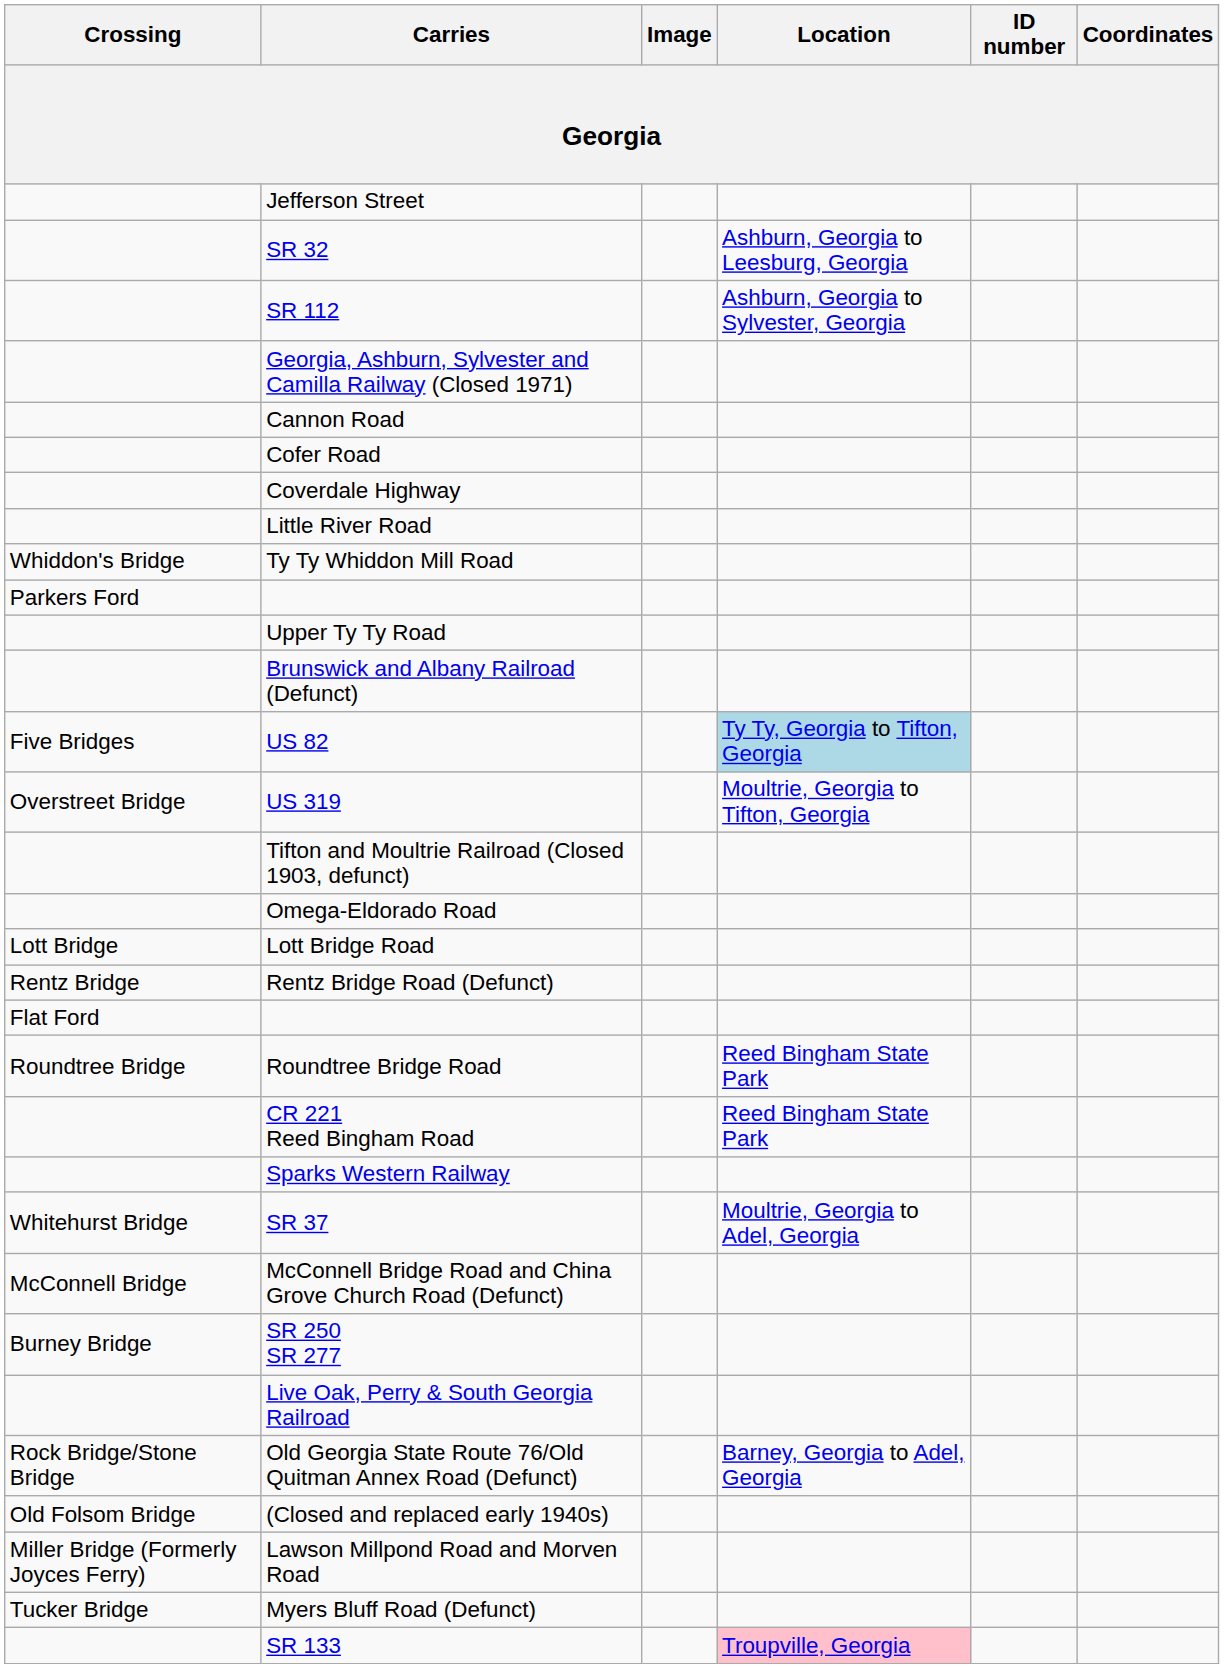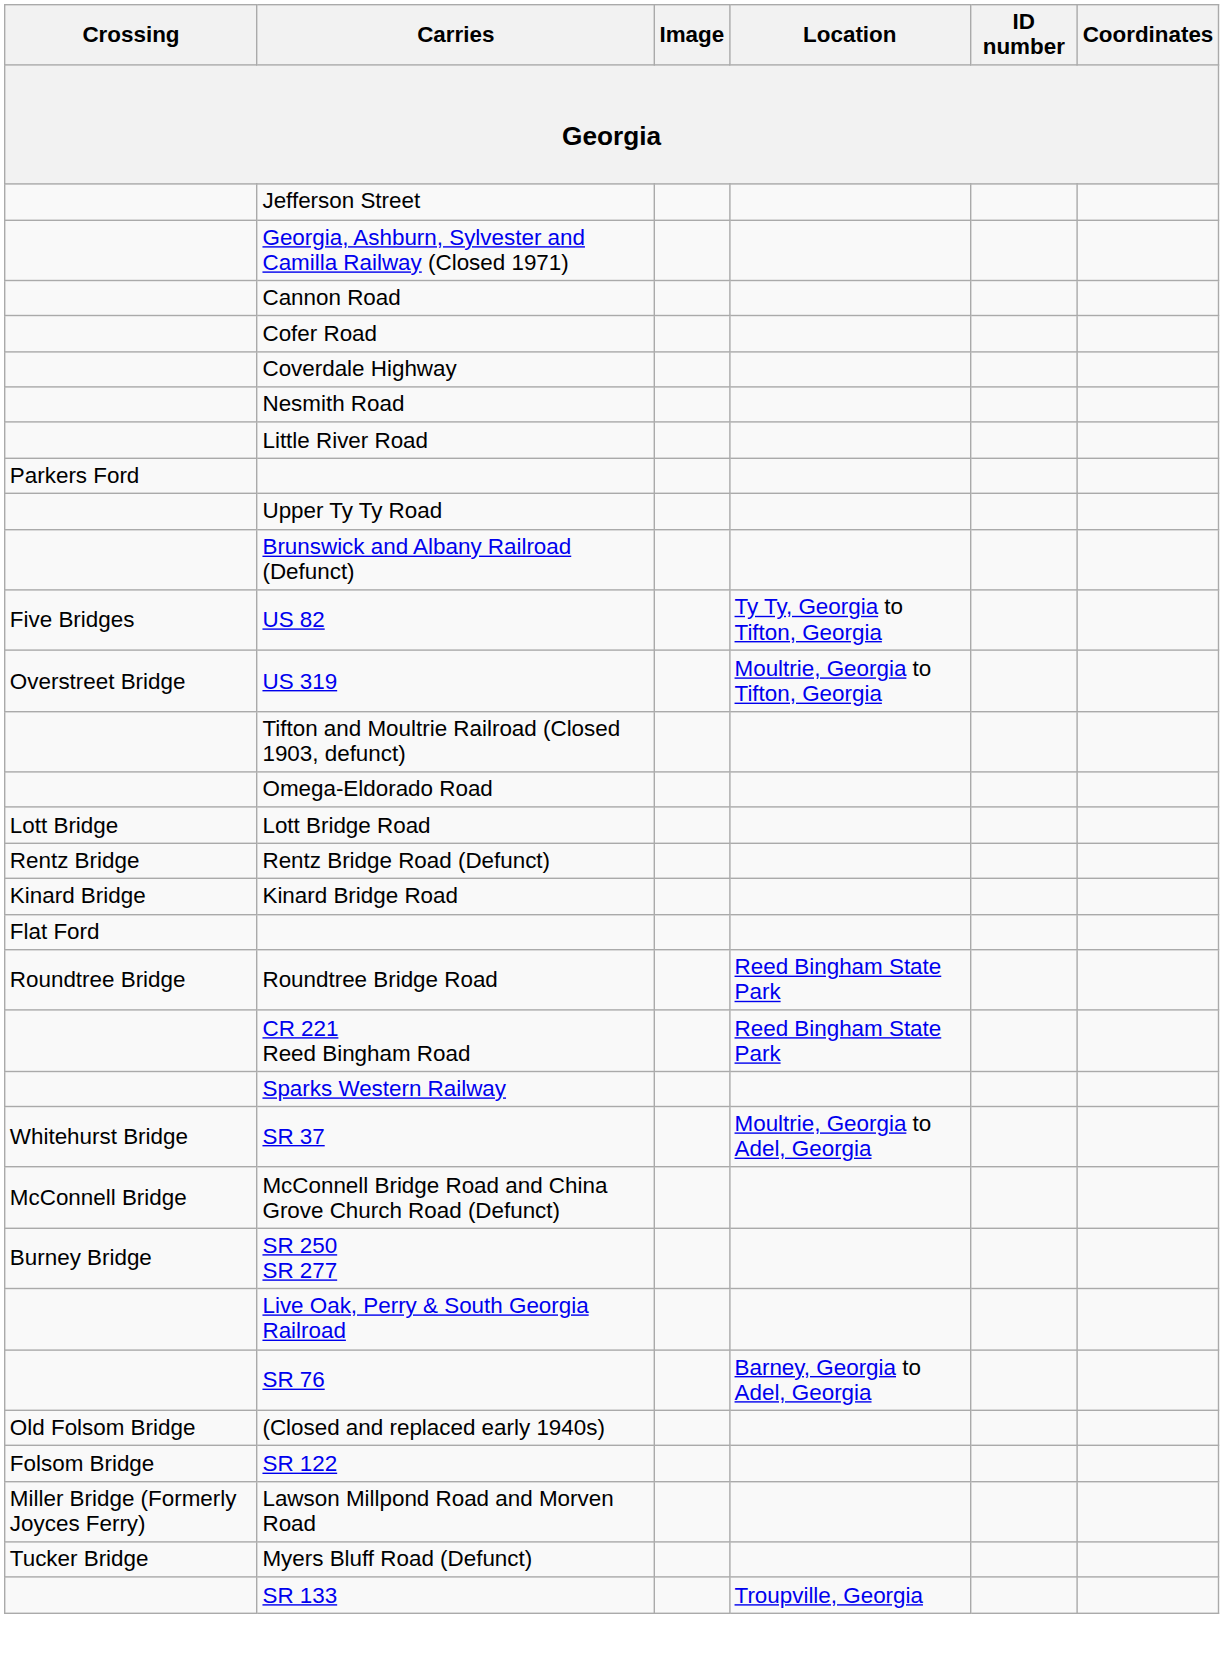- row: (133, 250)
- row: (133, 311)
+ row: (131, 405)
- row: (97, 561)
(840, 741) lightblue background -> (819, 619) no background
+ row: (78, 896)
- row: (103, 1465)
+ row: (131, 1380)
+ row: (82, 1463)
(816, 1645) pink background -> (829, 1595) no background
